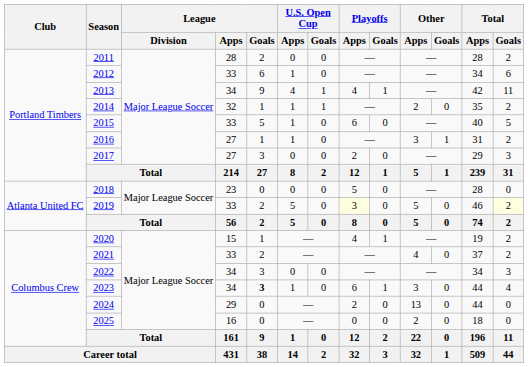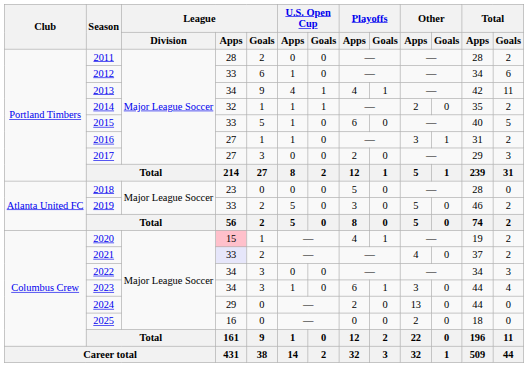(354, 205) lightyellow background -> (354, 205) no background
(508, 205) lightyellow background -> (508, 205) no background
(231, 238) no background -> (231, 238) pink background
(231, 255) no background -> (231, 255) lavender background
(262, 288) bold -> (262, 288) normal
